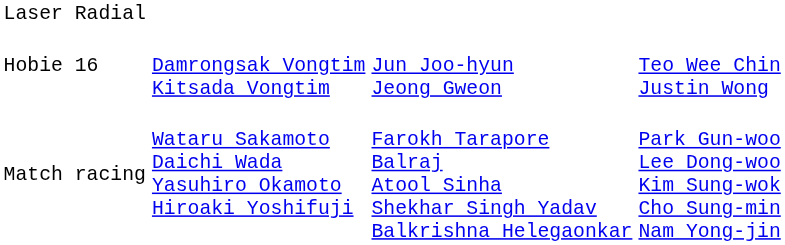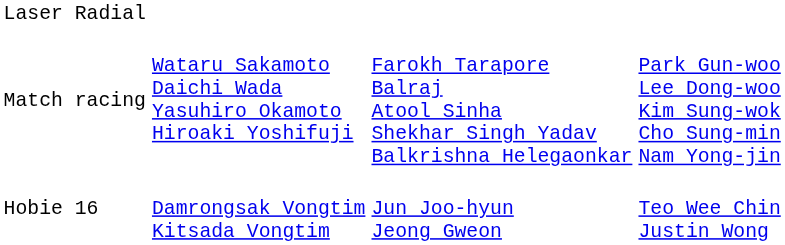rows swapped: (51, 66) <-> (75, 174)
